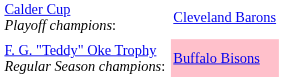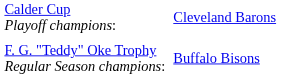(217, 58) pink background -> (217, 58) no background
